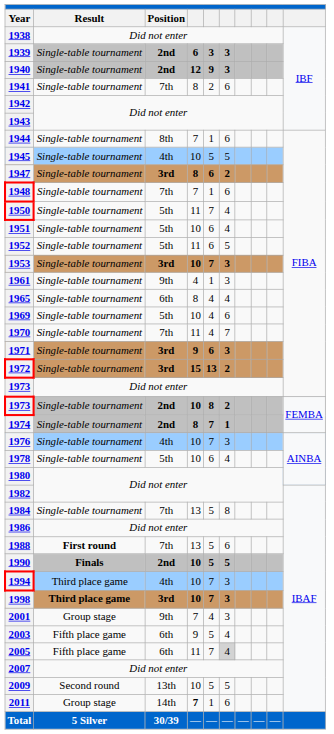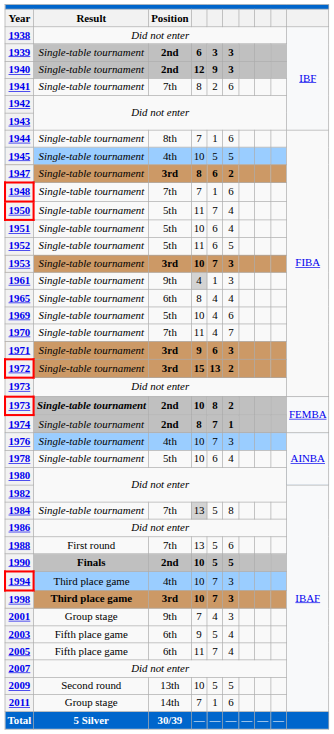(195, 281) no background -> (199, 281) lightgrey background
(90, 405) normal -> (92, 405) bold
(195, 510) no background -> (199, 510) lightgrey background
(89, 545) bold -> (91, 545) normal
(227, 651) lightgrey background -> (231, 651) no background
(195, 703) bold -> (199, 703) normal
